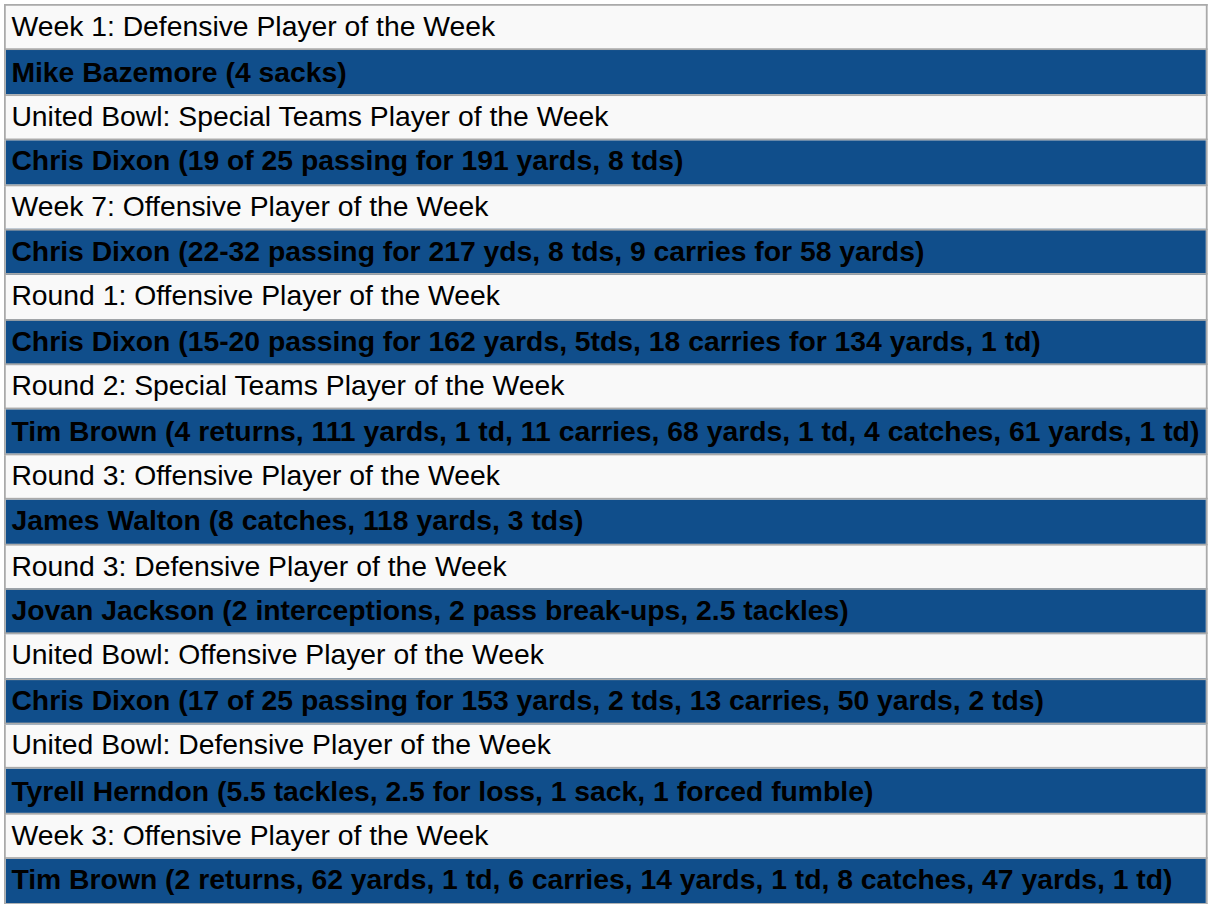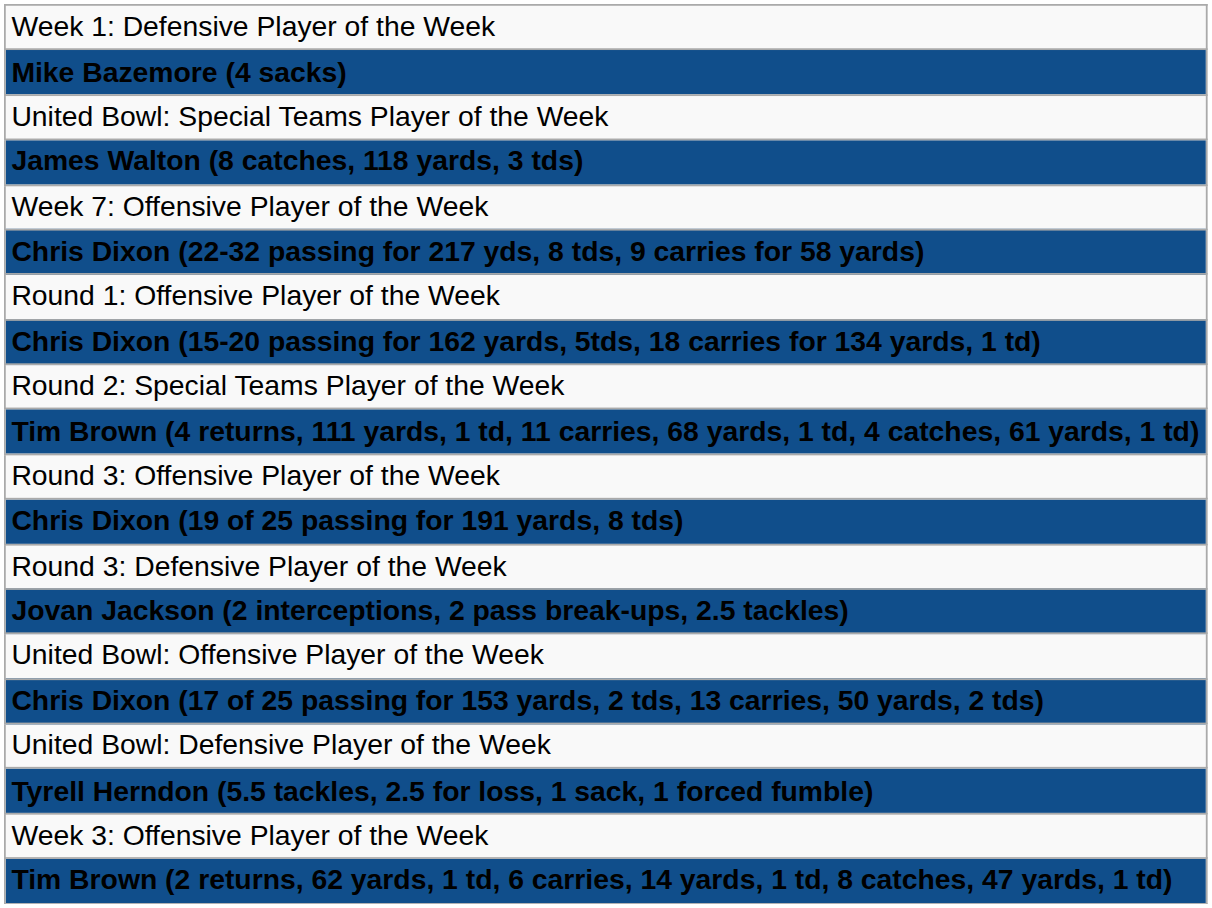(347, 161) Chris Dixon (19 of 25 passing for 191 yards, 8 tds) -> (297, 161) James Walton (8 catches, 118 yards, 3 tds)
(297, 521) James Walton (8 catches, 118 yards, 3 tds) -> (347, 521) Chris Dixon (19 of 25 passing for 191 yards, 8 tds)
